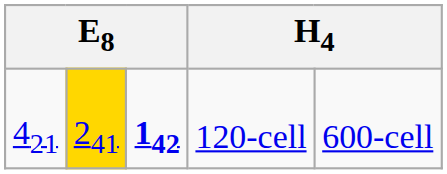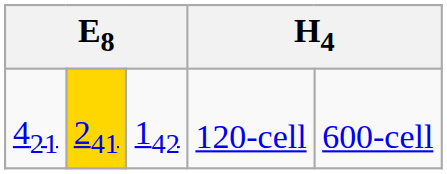(157, 136) bold -> (157, 136) normal
